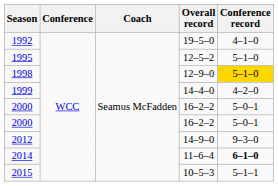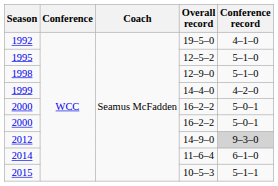(245, 73) gold background -> (245, 73) no background
(245, 139) no background -> (245, 139) lightgrey background
(245, 156) bold -> (245, 156) normal
